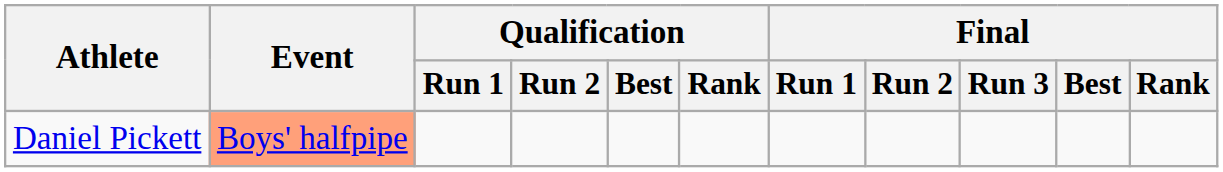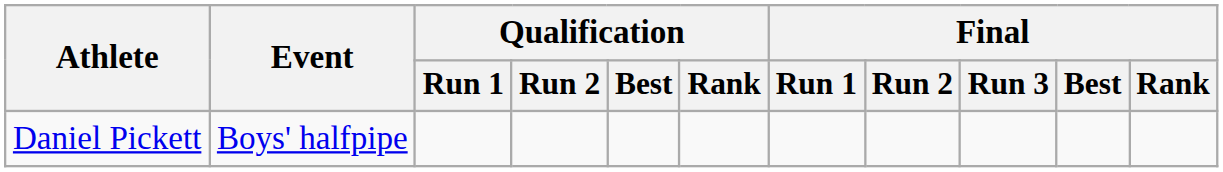(312, 138) lightsalmon background -> (312, 138) no background
